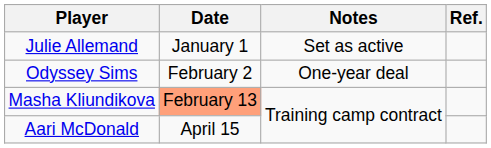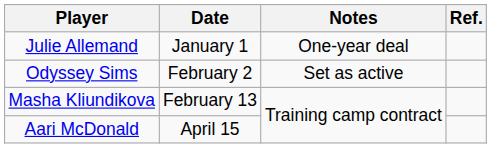(353, 45) Set as active -> (353, 45) One-year deal
(353, 73) One-year deal -> (353, 73) Set as active
(210, 101) lightsalmon background -> (210, 101) no background
